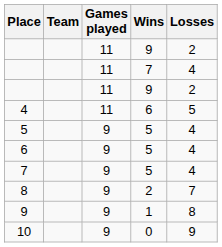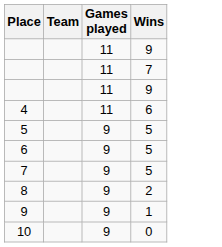- column: (192, 21)
